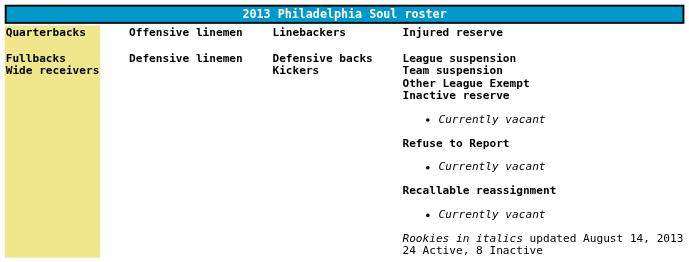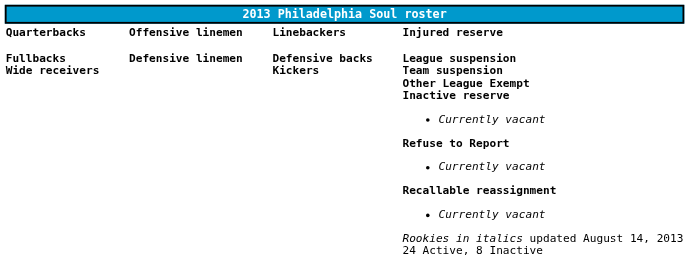(53, 52) khaki background -> (53, 52) no background
